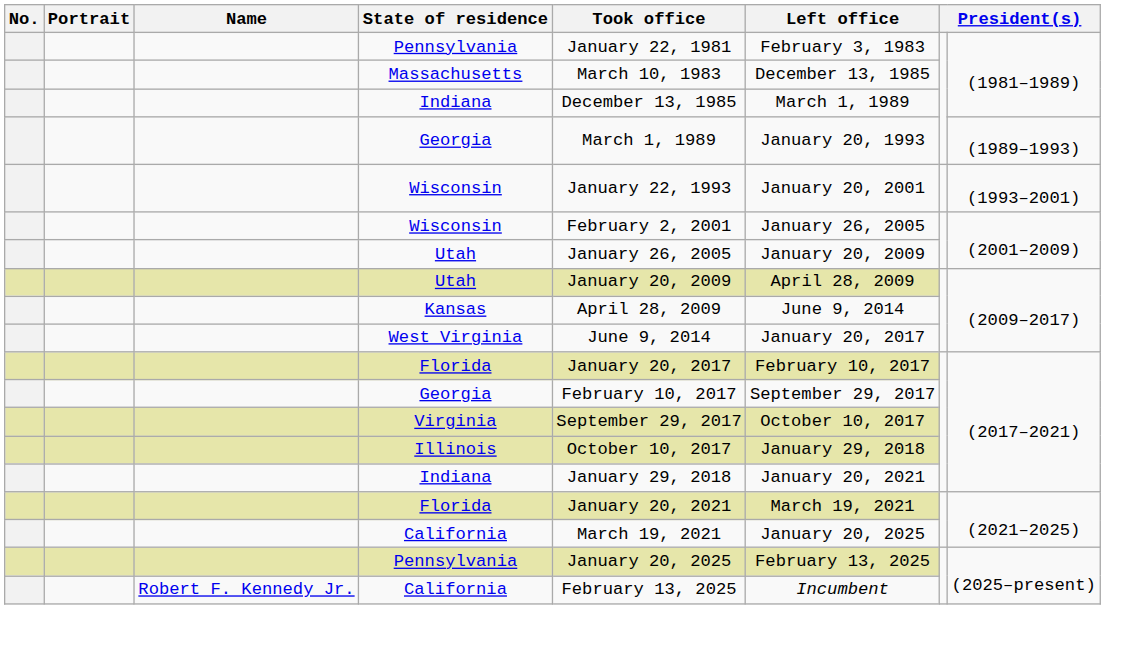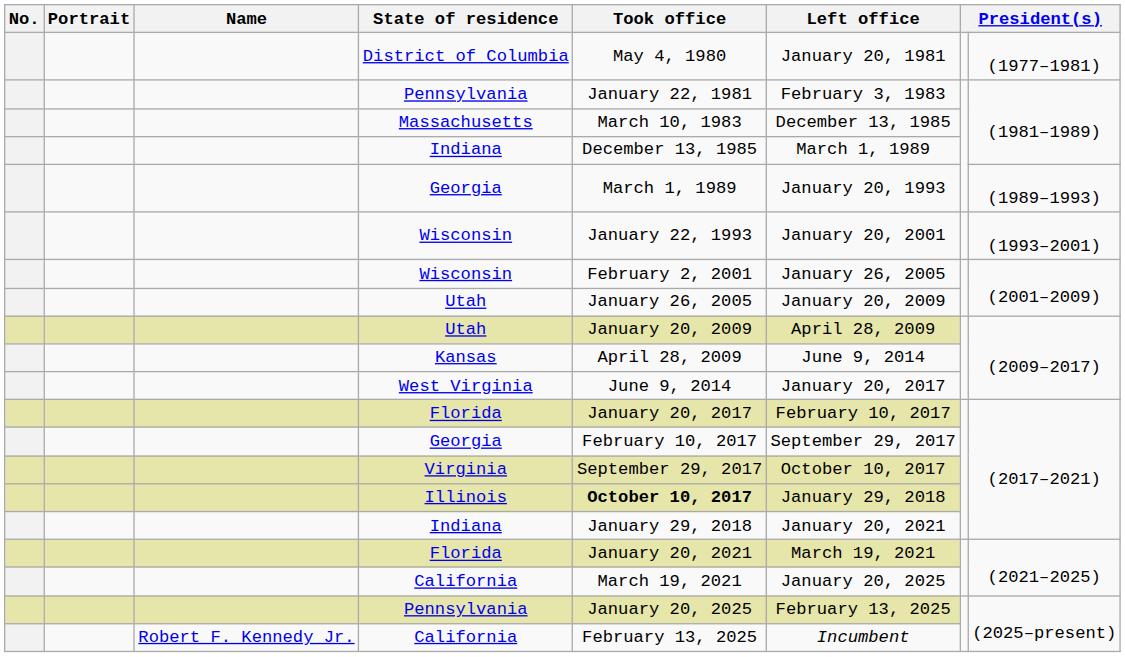+ row: (246, 57)
(649, 450) normal -> (670, 498) bold
